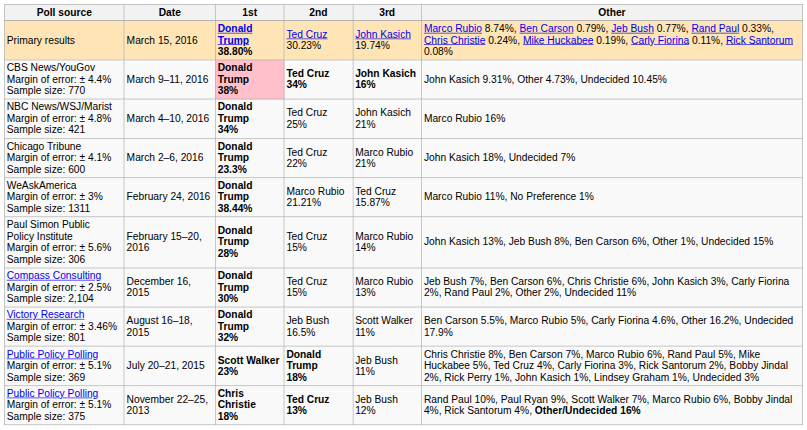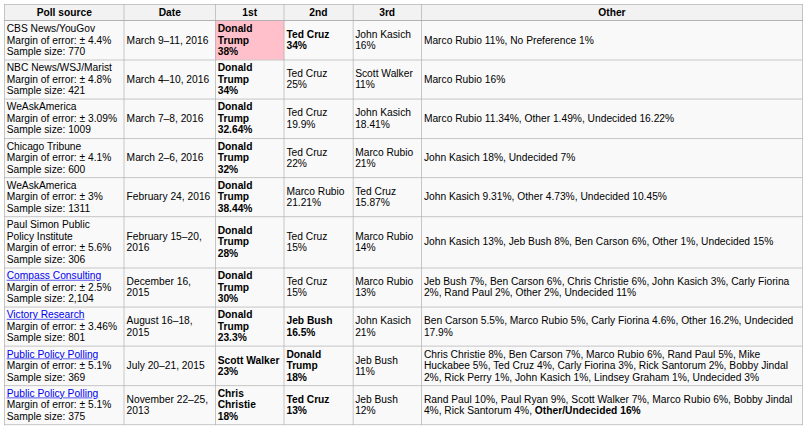- row: (41, 40)
(386, 79) bold -> (383, 40) normal
(545, 79) John Kasich 9.31%, Other 4.73%, Undecided 10.45% -> (509, 40) Marco Rubio 11%, No Preference 1%
(383, 118) John Kasich 21% -> (384, 79) Scott Walker 11%
+ row: (62, 118)
(235, 158) Donald Trump 23.3% -> (235, 158) Donald Trump 32%
(509, 197) Marco Rubio 11%, No Preference 1% -> (545, 197) John Kasich 9.31%, Other 4.73%, Undecided 10.45%
(235, 326) Donald Trump 32% -> (235, 326) Donald Trump 23.3%
(308, 326) normal -> (309, 326) bold
(384, 326) Scott Walker 11% -> (383, 326) John Kasich 21%
